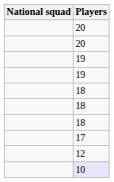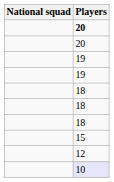(80, 28) normal -> (80, 28) bold
(80, 138) 17 -> (80, 138) 15
